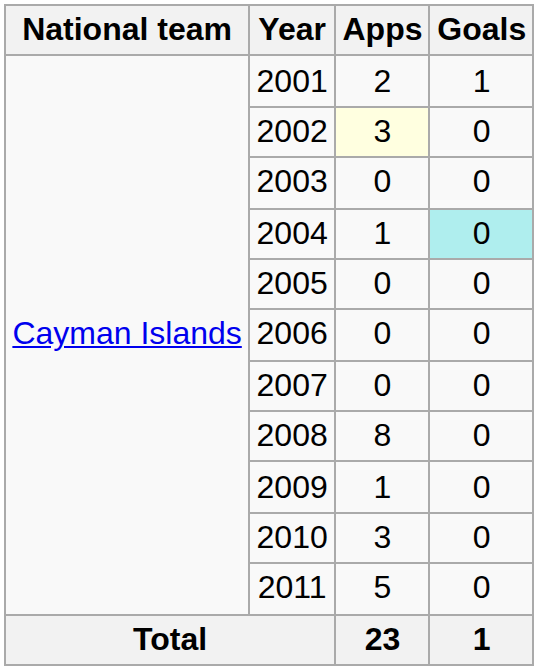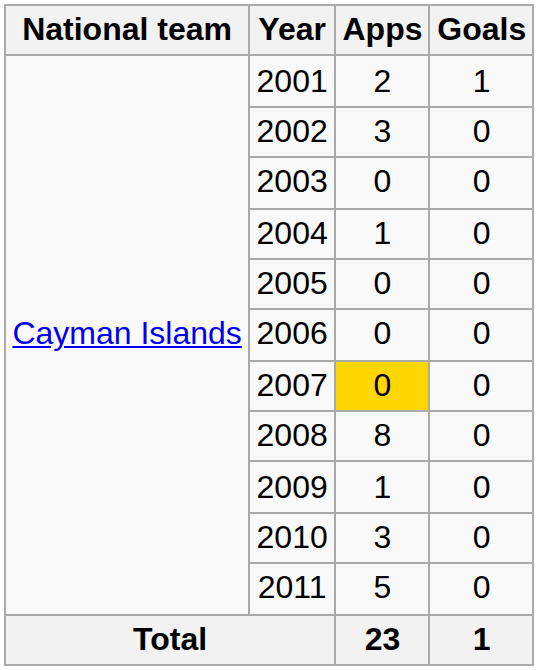(382, 131) lightyellow background -> (382, 131) no background
(482, 232) paleturquoise background -> (482, 232) no background
(382, 385) no background -> (382, 385) gold background
